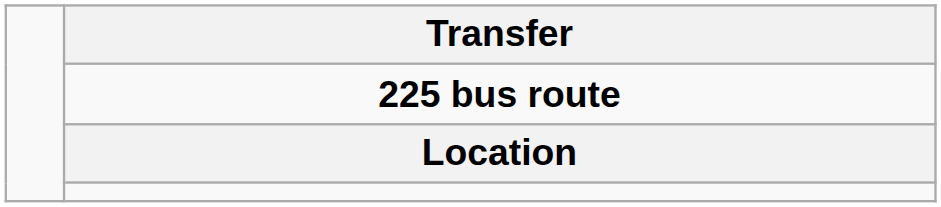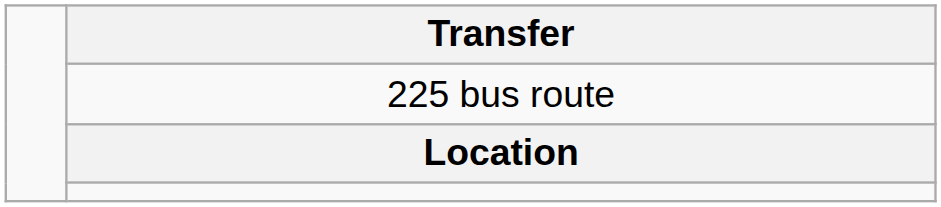(499, 93) bold -> (501, 93) normal
